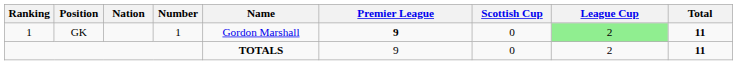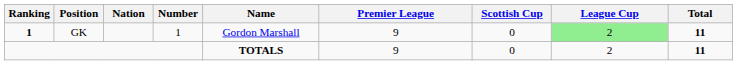(29, 32) normal -> (29, 32) bold
(396, 32) bold -> (396, 32) normal
